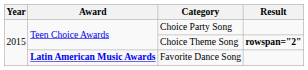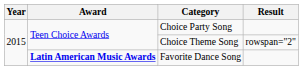(273, 42) bold -> (271, 42) normal
